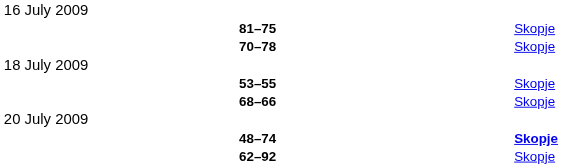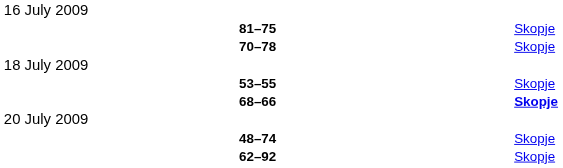(535, 101) normal -> (536, 101) bold
(536, 138) bold -> (535, 138) normal
